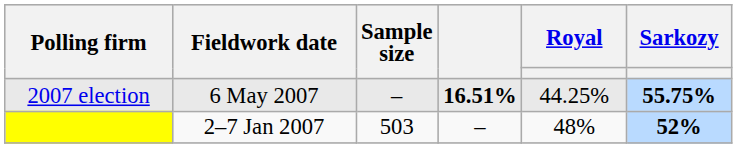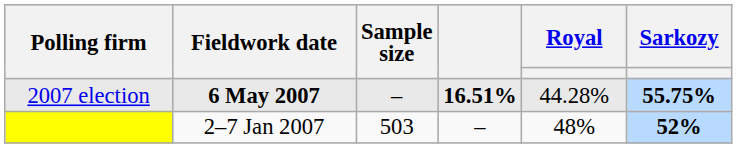(264, 95) normal -> (264, 95) bold
(574, 95) 44.25% -> (574, 95) 44.28%
